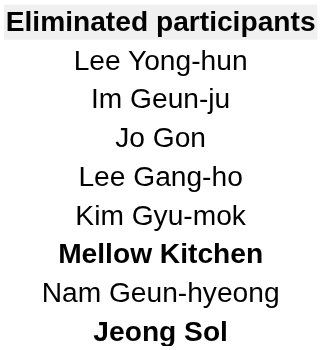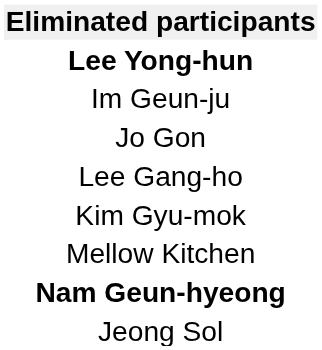(161, 60) normal -> (161, 60) bold
(161, 254) bold -> (161, 254) normal
(161, 292) normal -> (161, 292) bold
(161, 331) bold -> (161, 331) normal
